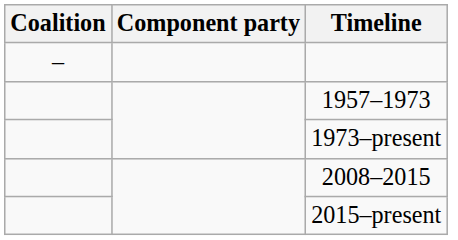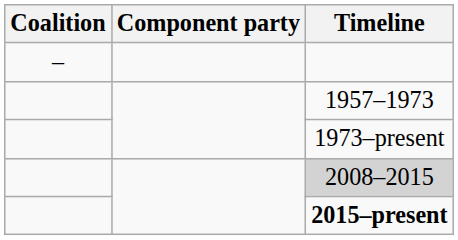(376, 176) no background -> (379, 176) lightgrey background
(376, 215) normal -> (379, 215) bold
